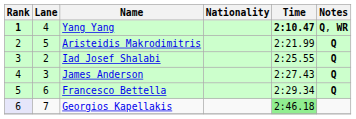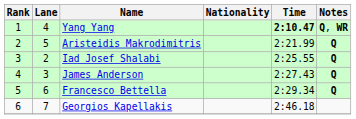(18, 28) bold -> (18, 28) normal
(18, 106) lavender background -> (18, 106) no background
(294, 106) lightgreen background -> (294, 106) no background
